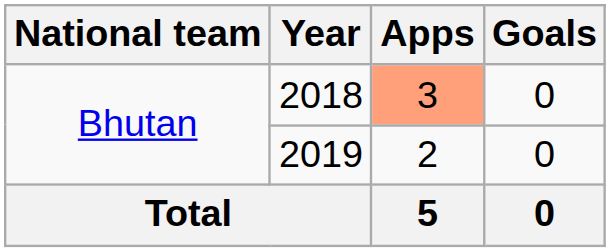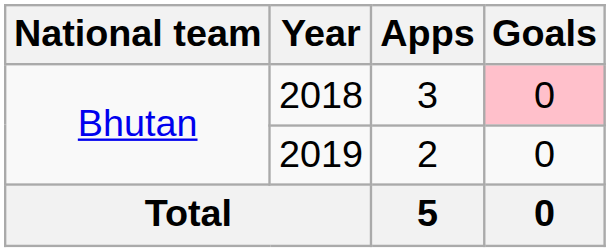(428, 94) lightsalmon background -> (428, 94) no background
(545, 94) no background -> (545, 94) pink background
